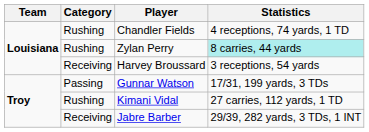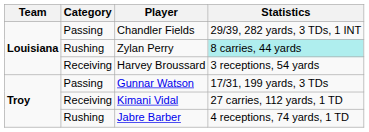(84, 30) Rushing -> (83, 30) Passing
(280, 30) 4 receptions, 74 yards, 1 TD -> (286, 30) 29/39, 282 yards, 3 TDs, 1 INT
(84, 100) Rushing -> (88, 100) Receiving
(88, 118) Receiving -> (84, 118) Rushing
(286, 118) 29/39, 282 yards, 3 TDs, 1 INT -> (280, 118) 4 receptions, 74 yards, 1 TD
